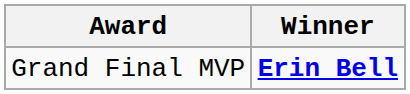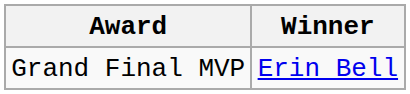(328, 69) bold -> (328, 69) normal
